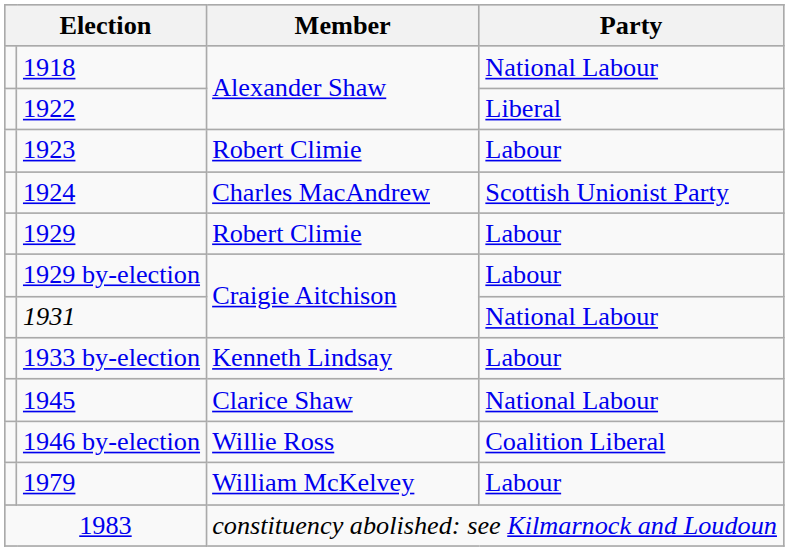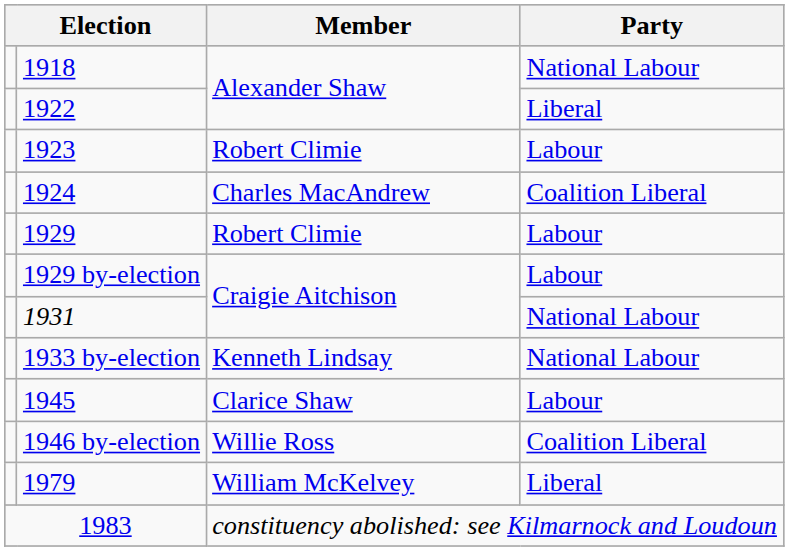(607, 191) Scottish Unionist Party -> (616, 191) Coalition Liberal
(523, 358) Labour -> (613, 358) National Labour
(572, 399) National Labour -> (564, 399) Labour
(523, 483) Labour -> (564, 483) Liberal
